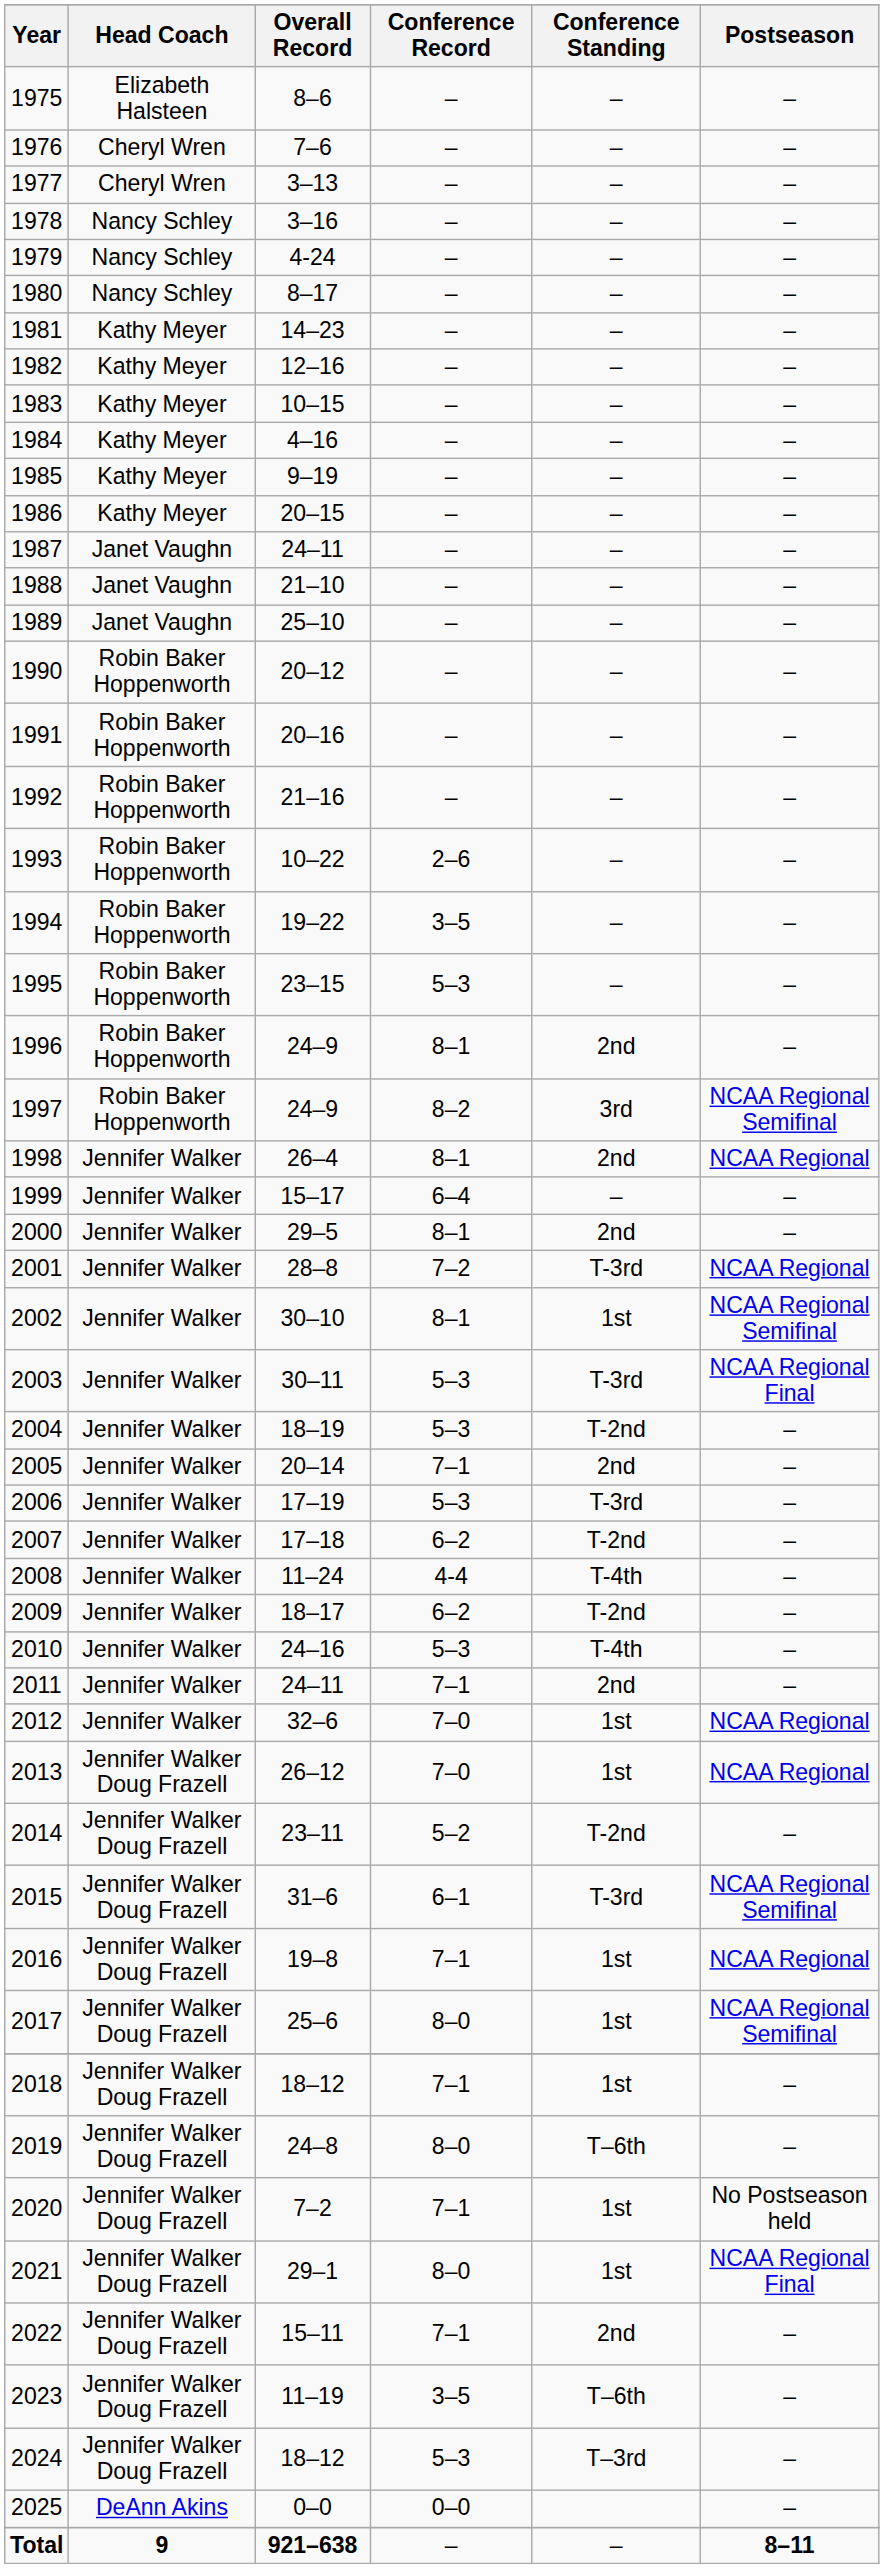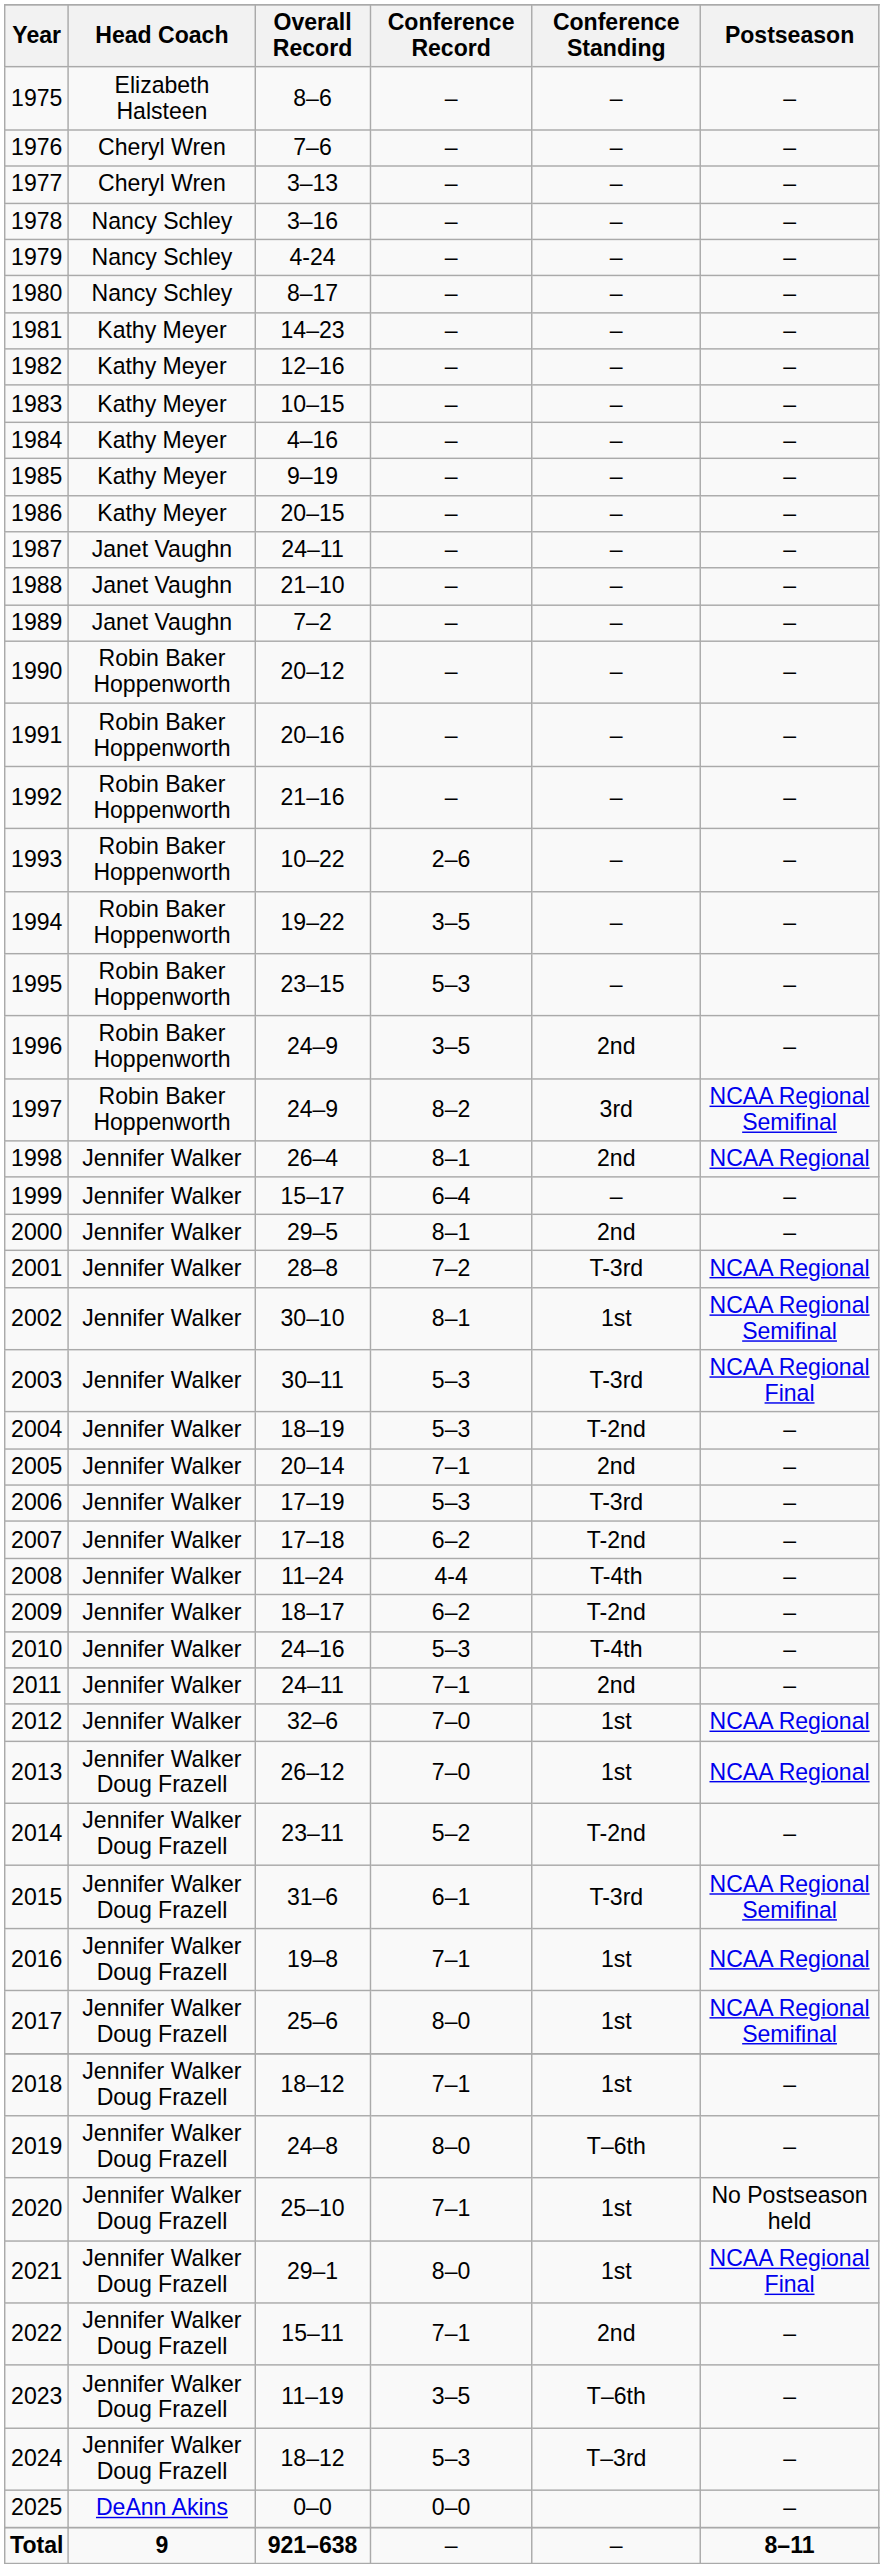(313, 622) 25–10 -> (313, 622) 7–2
(451, 1046) 8–1 -> (451, 1046) 3–5
(313, 2209) 7–2 -> (313, 2209) 25–10
